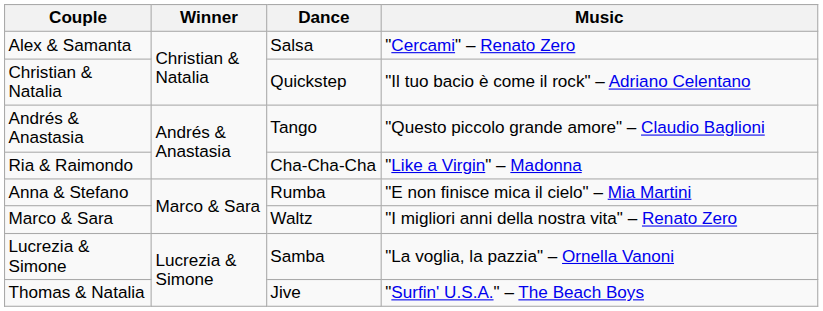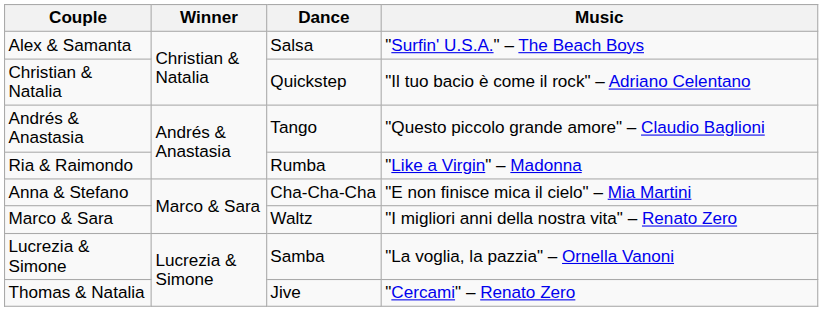(480, 45) "Cercami" – Renato Zero -> (515, 45) "Surfin' U.S.A." – The Beach Boys
(323, 165) Cha-Cha-Cha -> (298, 165) Rumba
(298, 192) Rumba -> (323, 192) Cha-Cha-Cha
(515, 293) "Surfin' U.S.A." – The Beach Boys -> (480, 293) "Cercami" – Renato Zero
